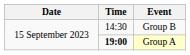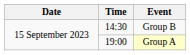(116, 42) bold -> (116, 42) normal
